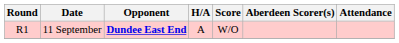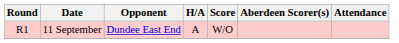(146, 30) bold -> (144, 30) normal
